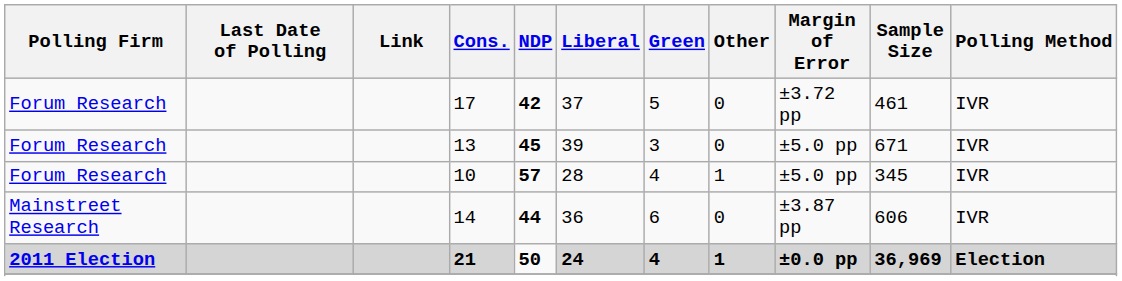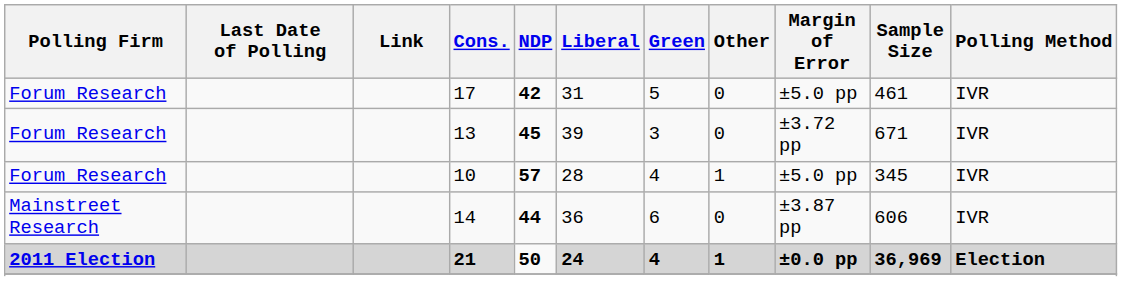(572, 104) 37 -> (572, 94) 31
(807, 104) ±3.72 pp -> (818, 94) ±5.0 pp
(818, 146) ±5.0 pp -> (807, 135) ±3.72 pp
